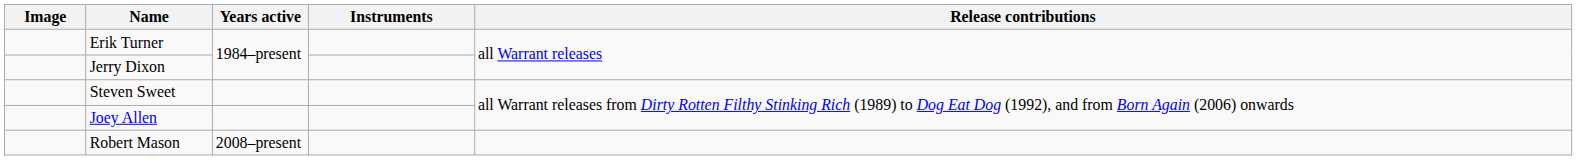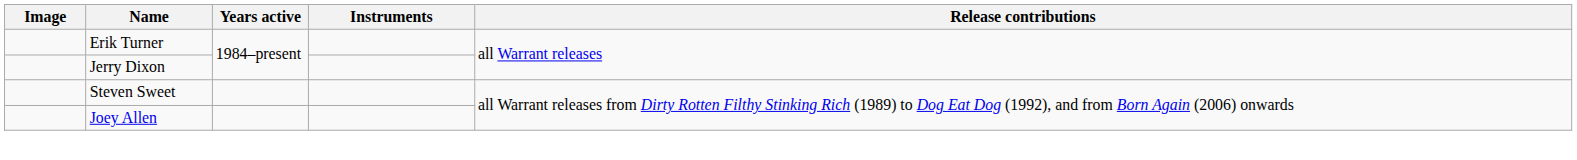- row: (135, 142)
